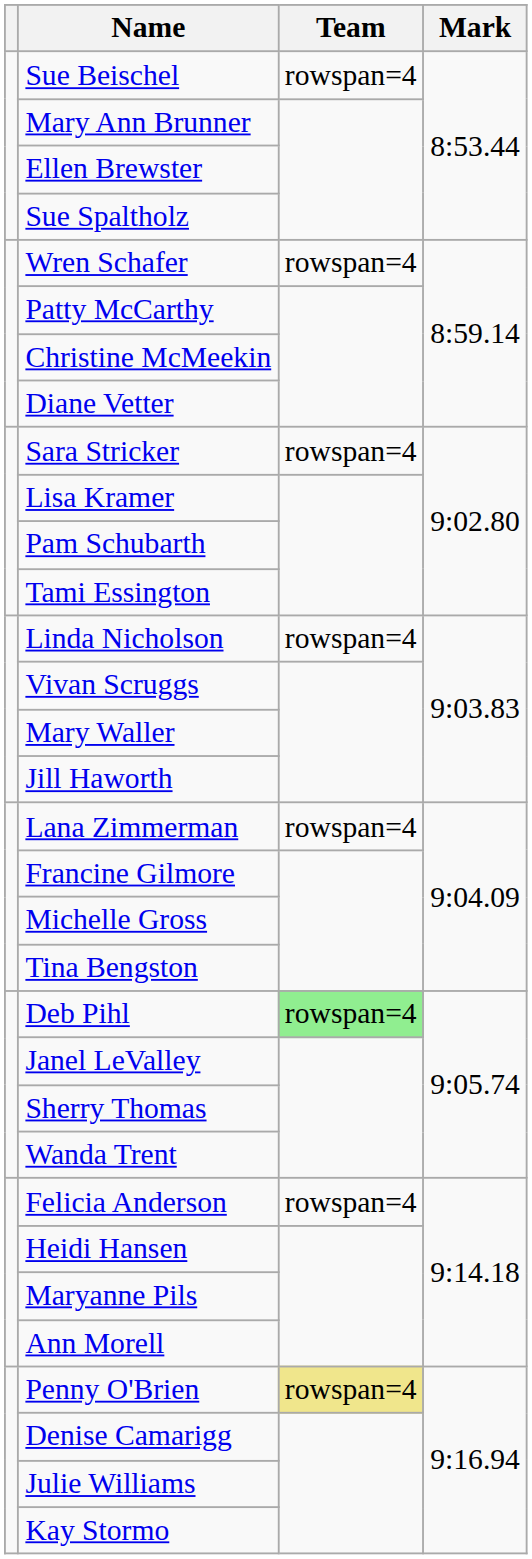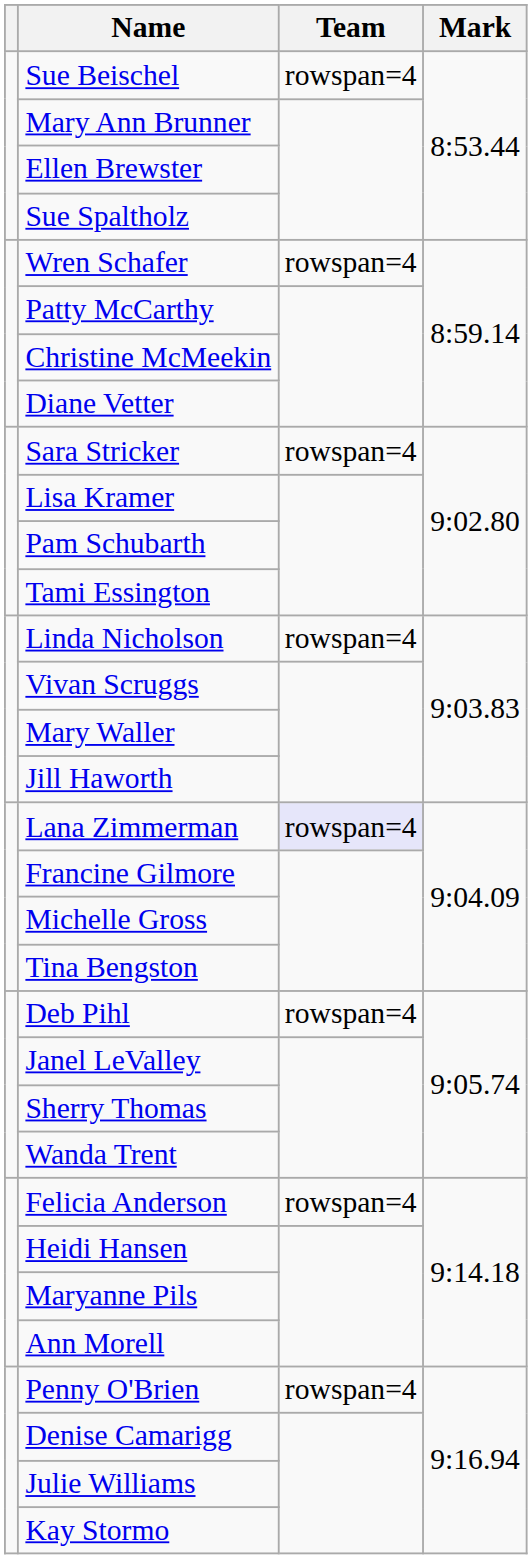(351, 826) no background -> (351, 826) lavender background
(351, 1013) lightgreen background -> (351, 1013) no background
(351, 1389) khaki background -> (351, 1389) no background
